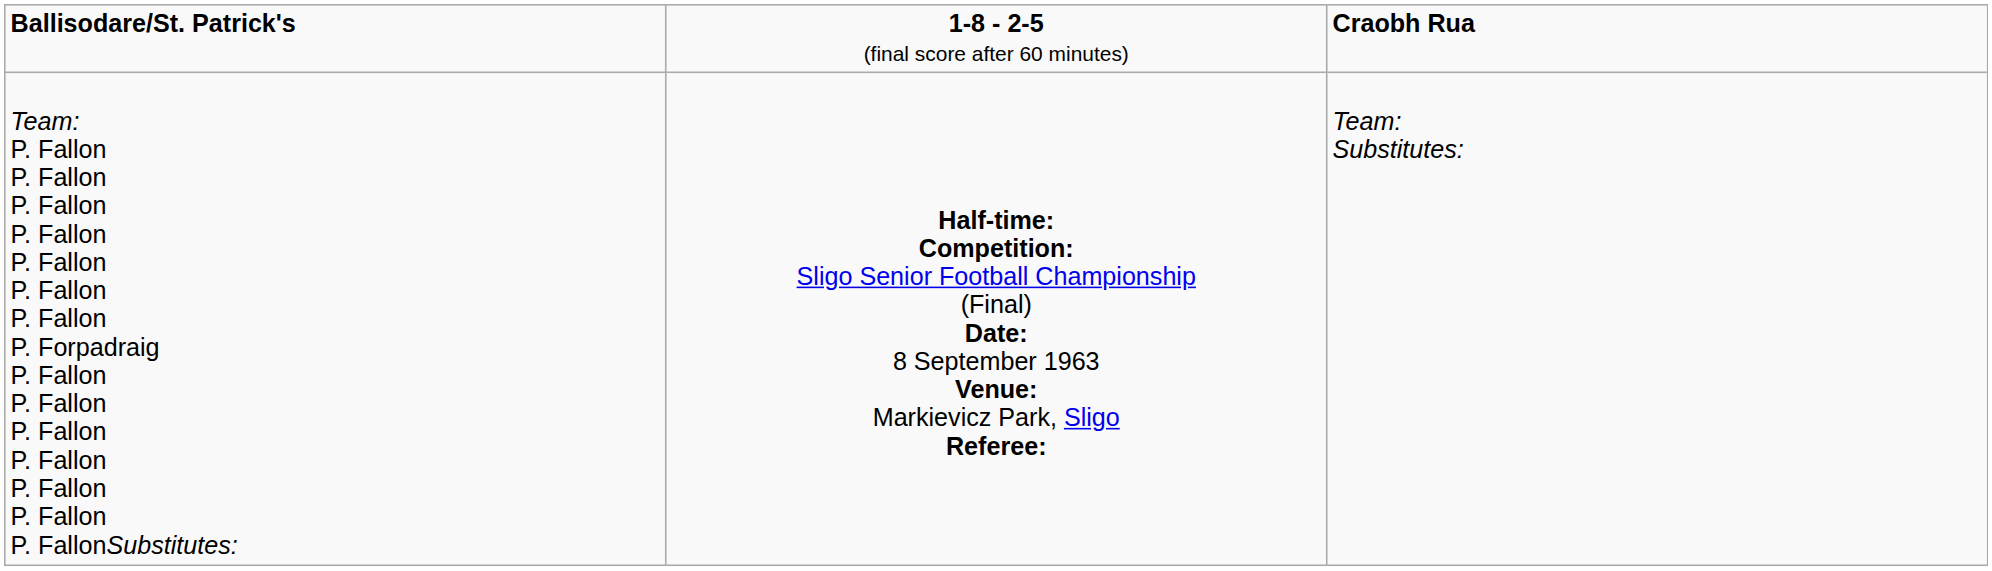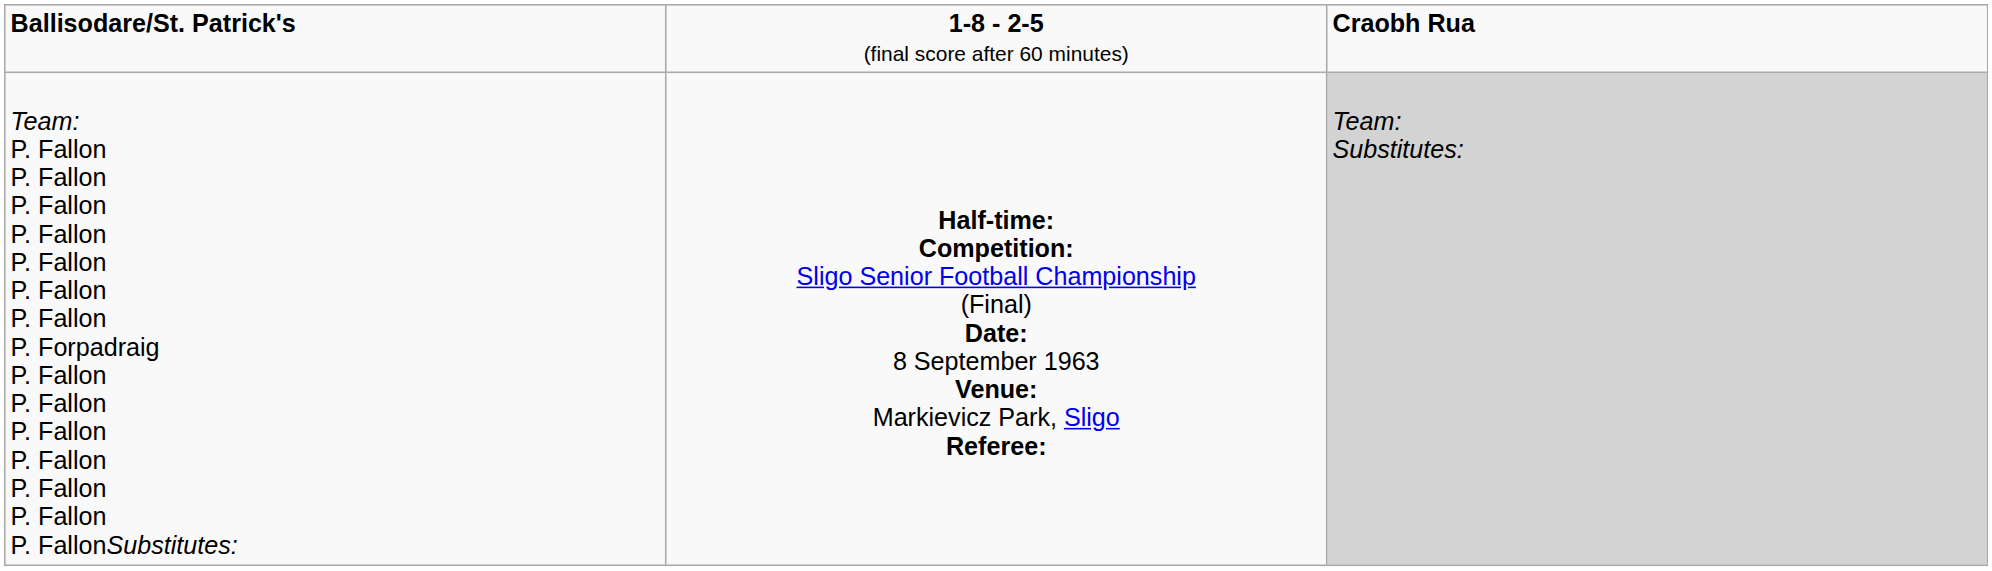(1398, 134) no background -> (1398, 134) lightgrey background
